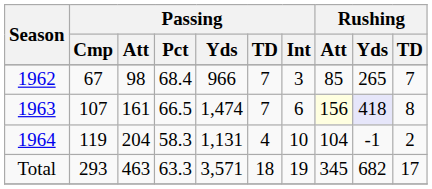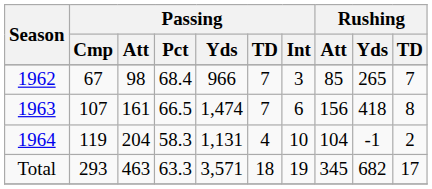(334, 109) lightyellow background -> (334, 109) no background
(372, 109) lavender background -> (372, 109) no background
